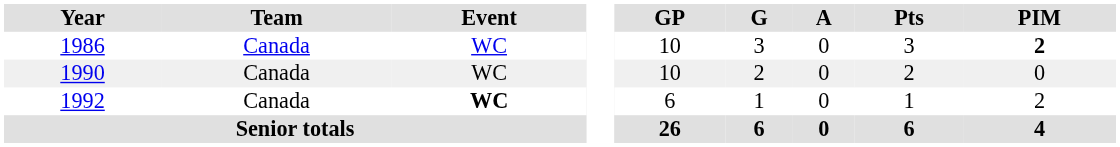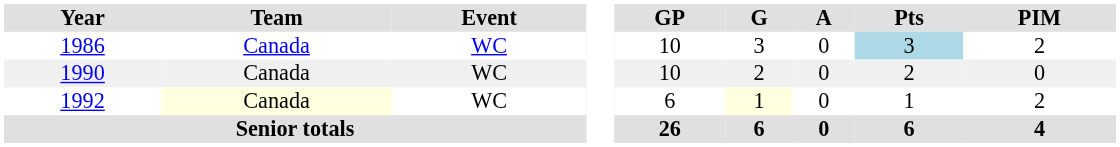(909, 45) no background -> (909, 45) lightblue background
(1039, 45) bold -> (1039, 45) normal
(277, 101) no background -> (277, 101) lightyellow background
(489, 101) bold -> (489, 101) normal
(759, 101) no background -> (759, 101) lightyellow background
